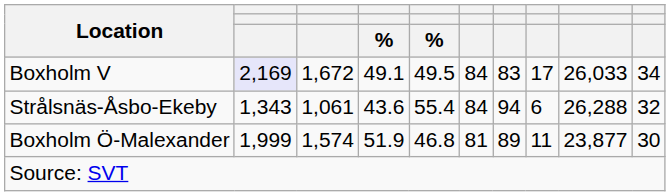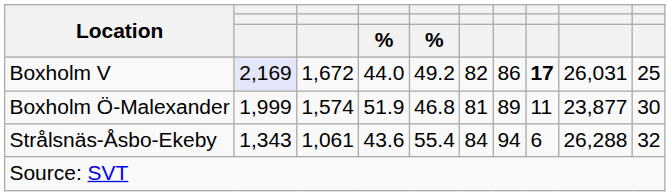(384, 73) 49.1 -> (384, 73) 44.0
(434, 73) 49.5 -> (434, 73) 49.2
(476, 73) 84 -> (476, 73) 82
(509, 73) 83 -> (509, 73) 86
(542, 73) normal -> (542, 73) bold
(595, 73) 26,033 -> (595, 73) 26,031
(649, 73) 34 -> (649, 73) 25
rows swapped: (120, 140) <-> (113, 106)
